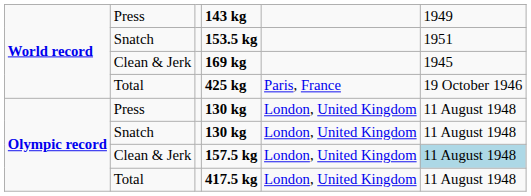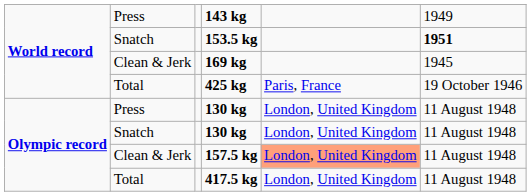(438, 39) normal -> (438, 39) bold
(340, 156) no background -> (340, 156) lightsalmon background
(470, 156) lightblue background -> (470, 156) no background
